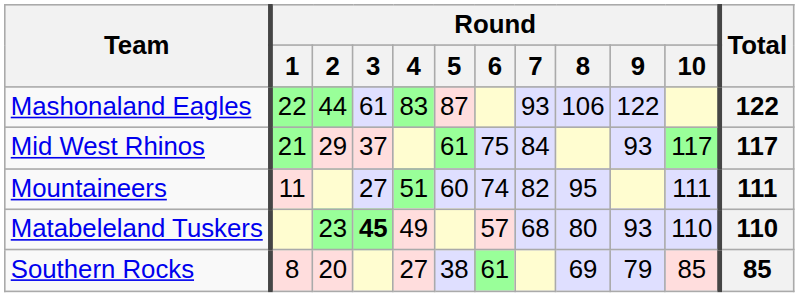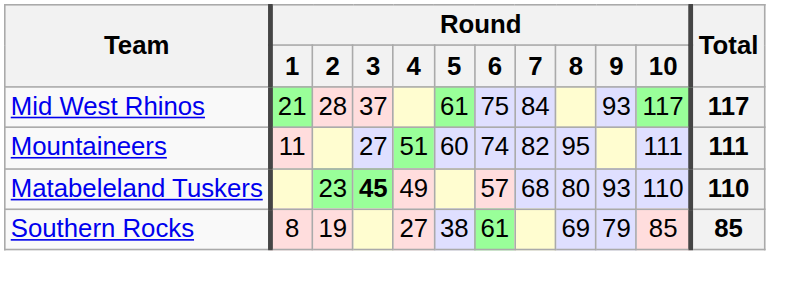- row: (131, 106)
(333, 147) 29 -> (333, 106) 28
(333, 270) 20 -> (333, 229) 19
